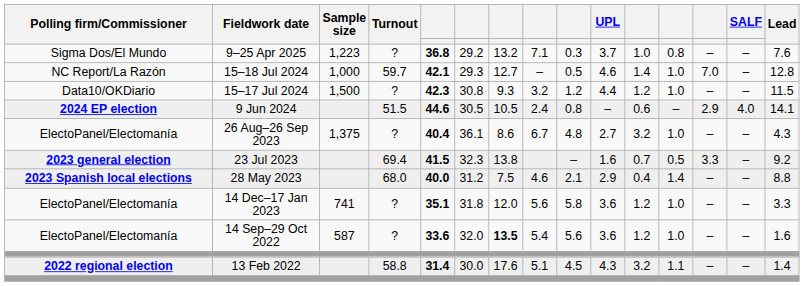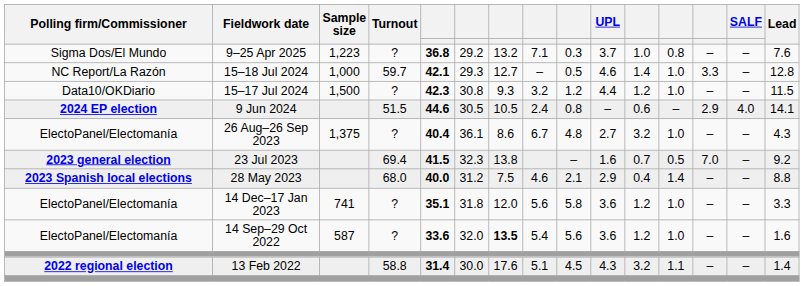(710, 72) 7.0 -> (710, 72) 3.3
(710, 160) 3.3 -> (710, 160) 7.0
